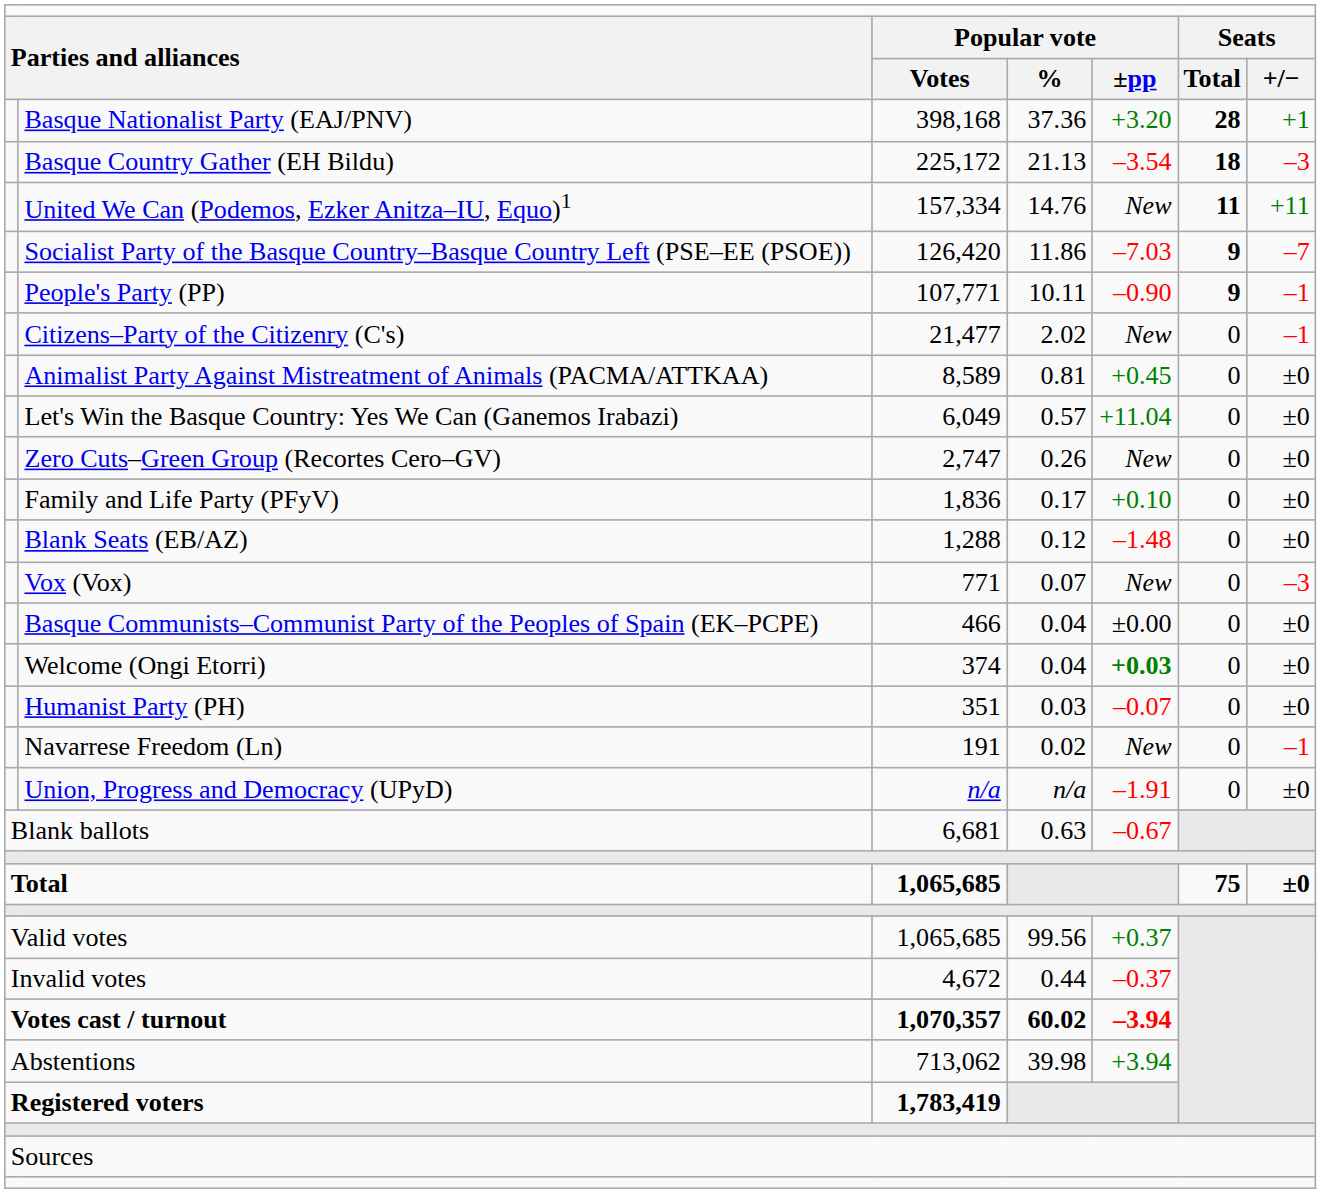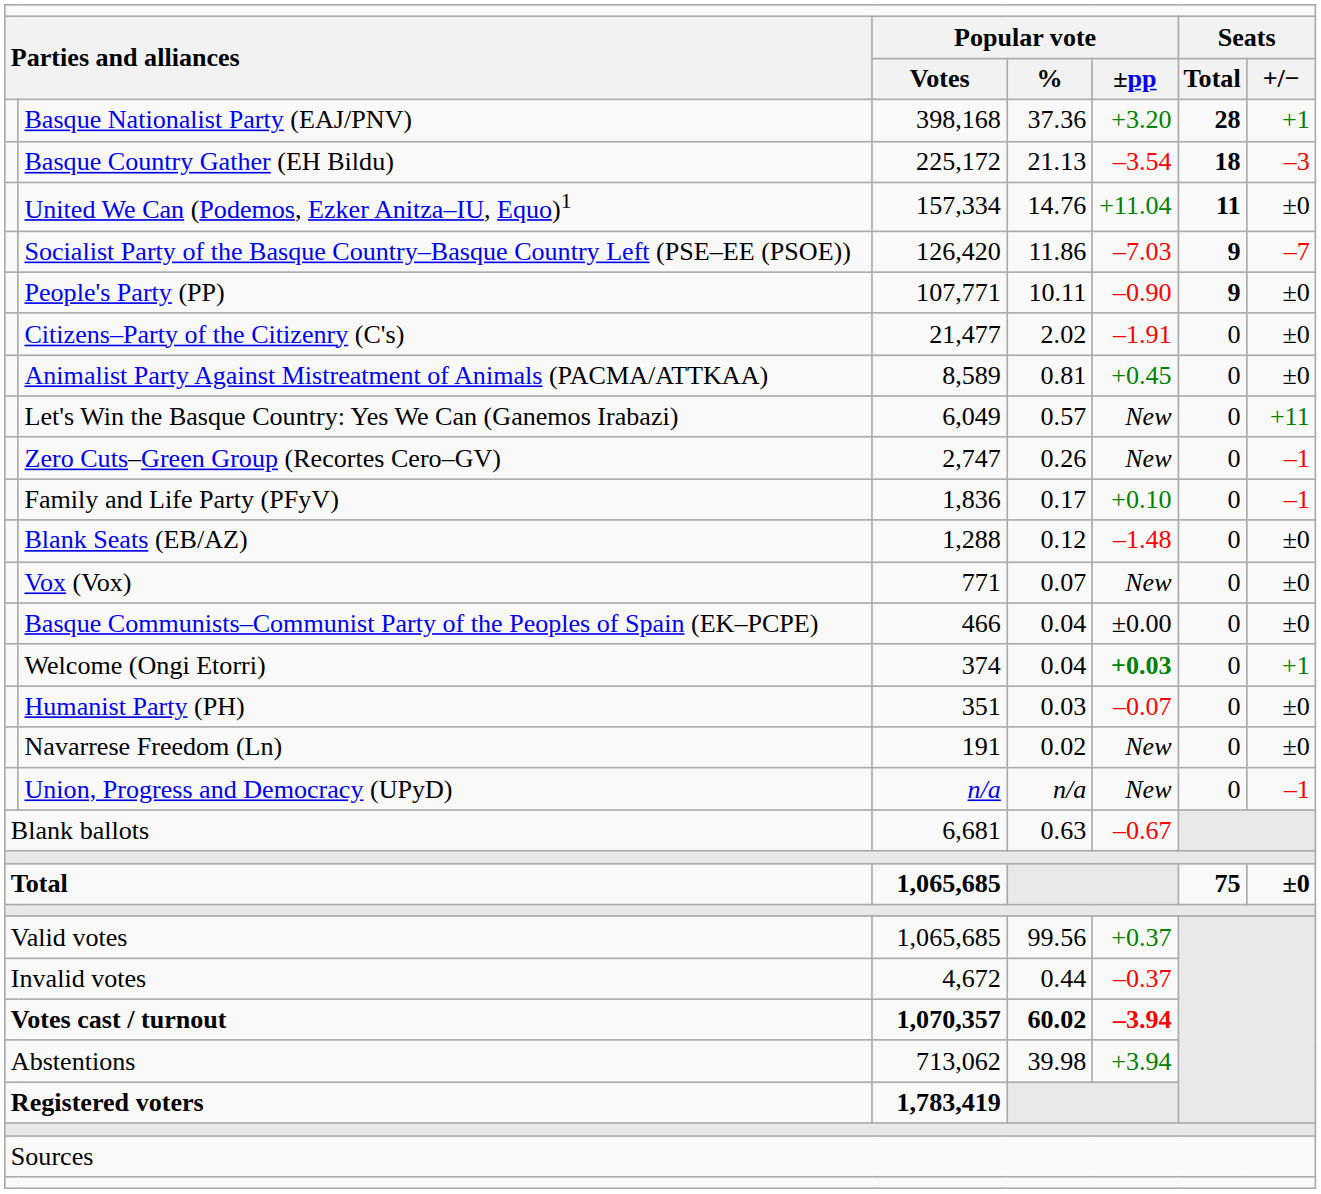(1148, 206) New -> (1135, 206) +11.04
(1290, 206) +11 -> (1296, 206) ±0
(1297, 292) –1 -> (1296, 292) ±0
(1148, 333) New -> (1142, 333) –1.91
(1297, 333) –1 -> (1296, 333) ±0
(1135, 416) +11.04 -> (1148, 416) New
(1296, 416) ±0 -> (1290, 416) +11
(1296, 457) ±0 -> (1297, 457) –1
(1296, 499) ±0 -> (1297, 499) –1
(1297, 581) –3 -> (1296, 581) ±0
(1296, 664) ±0 -> (1296, 664) +1
(1297, 747) –1 -> (1296, 747) ±0
(1142, 788) –1.91 -> (1148, 788) New
(1296, 788) ±0 -> (1297, 788) –1
